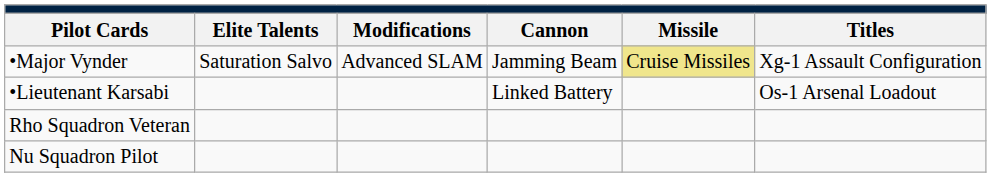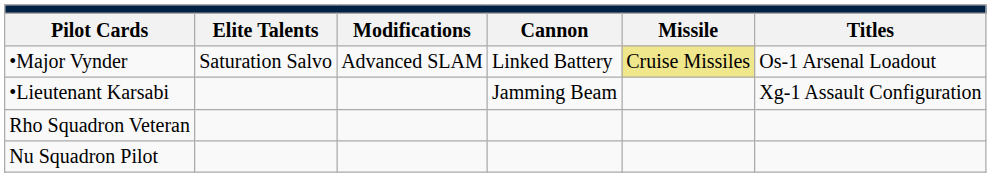(555, 61) Jamming Beam -> (552, 61) Linked Battery
(870, 61) Xg-1 Assault Configuration -> (848, 61) Os-1 Arsenal Loadout
(552, 93) Linked Battery -> (555, 93) Jamming Beam
(848, 93) Os-1 Arsenal Loadout -> (870, 93) Xg-1 Assault Configuration
